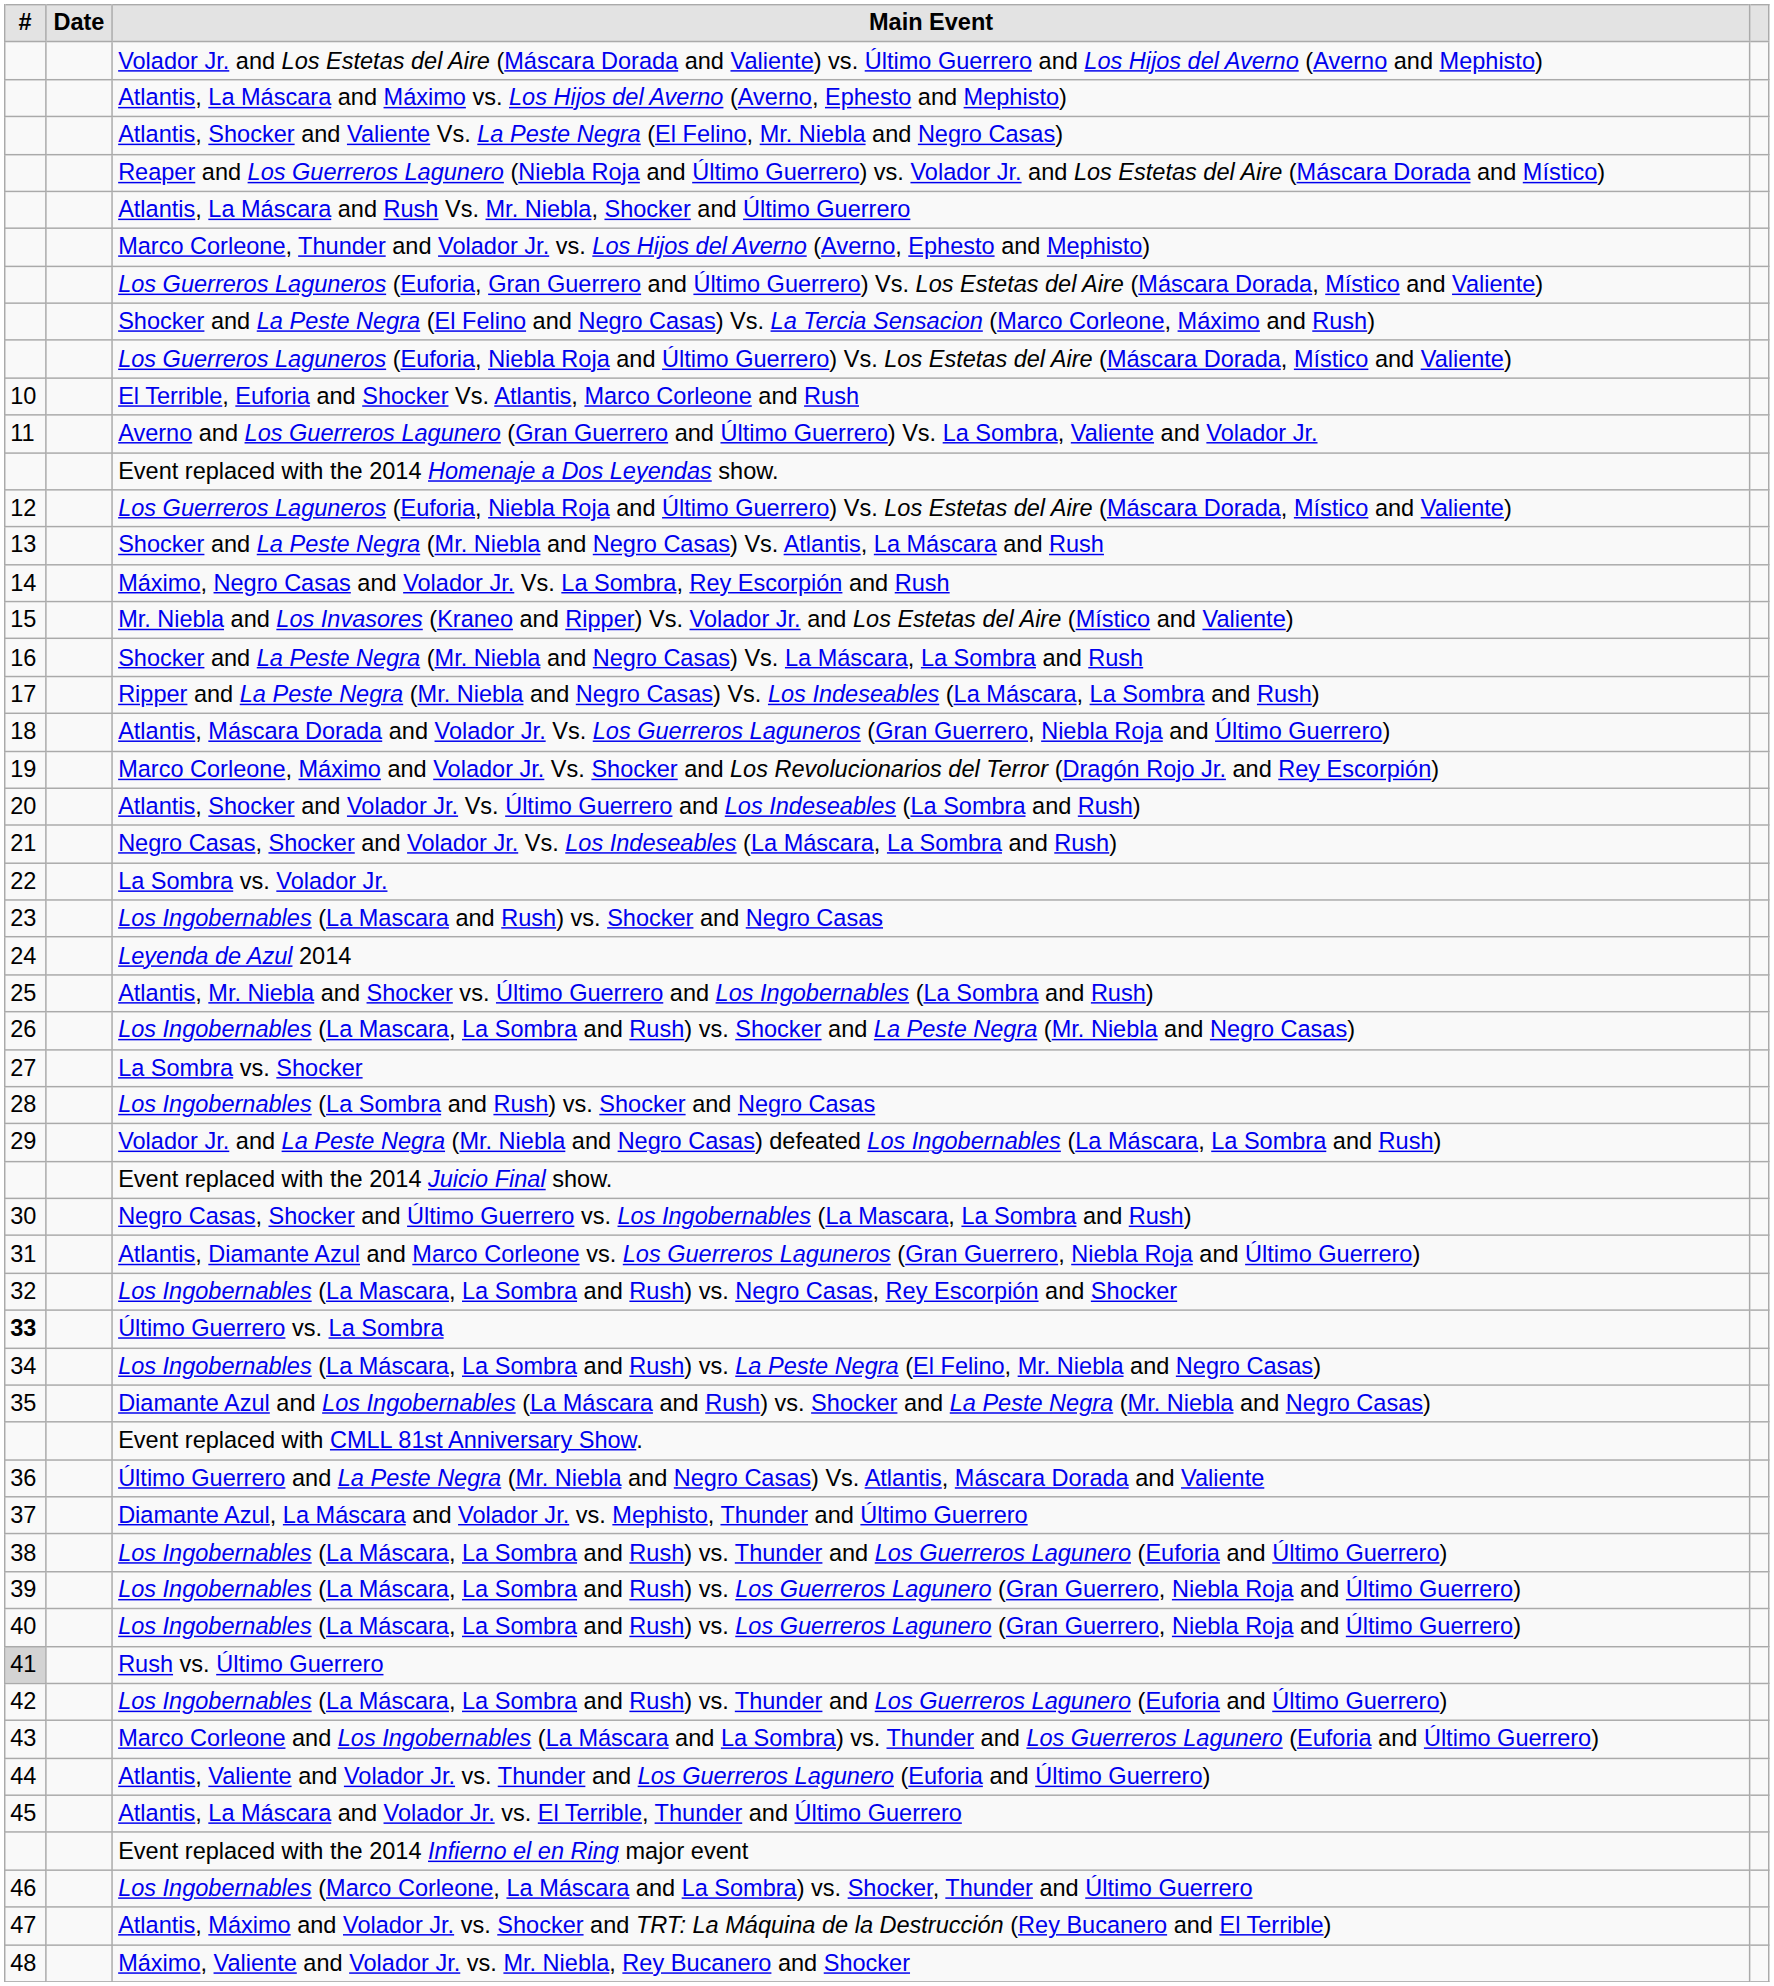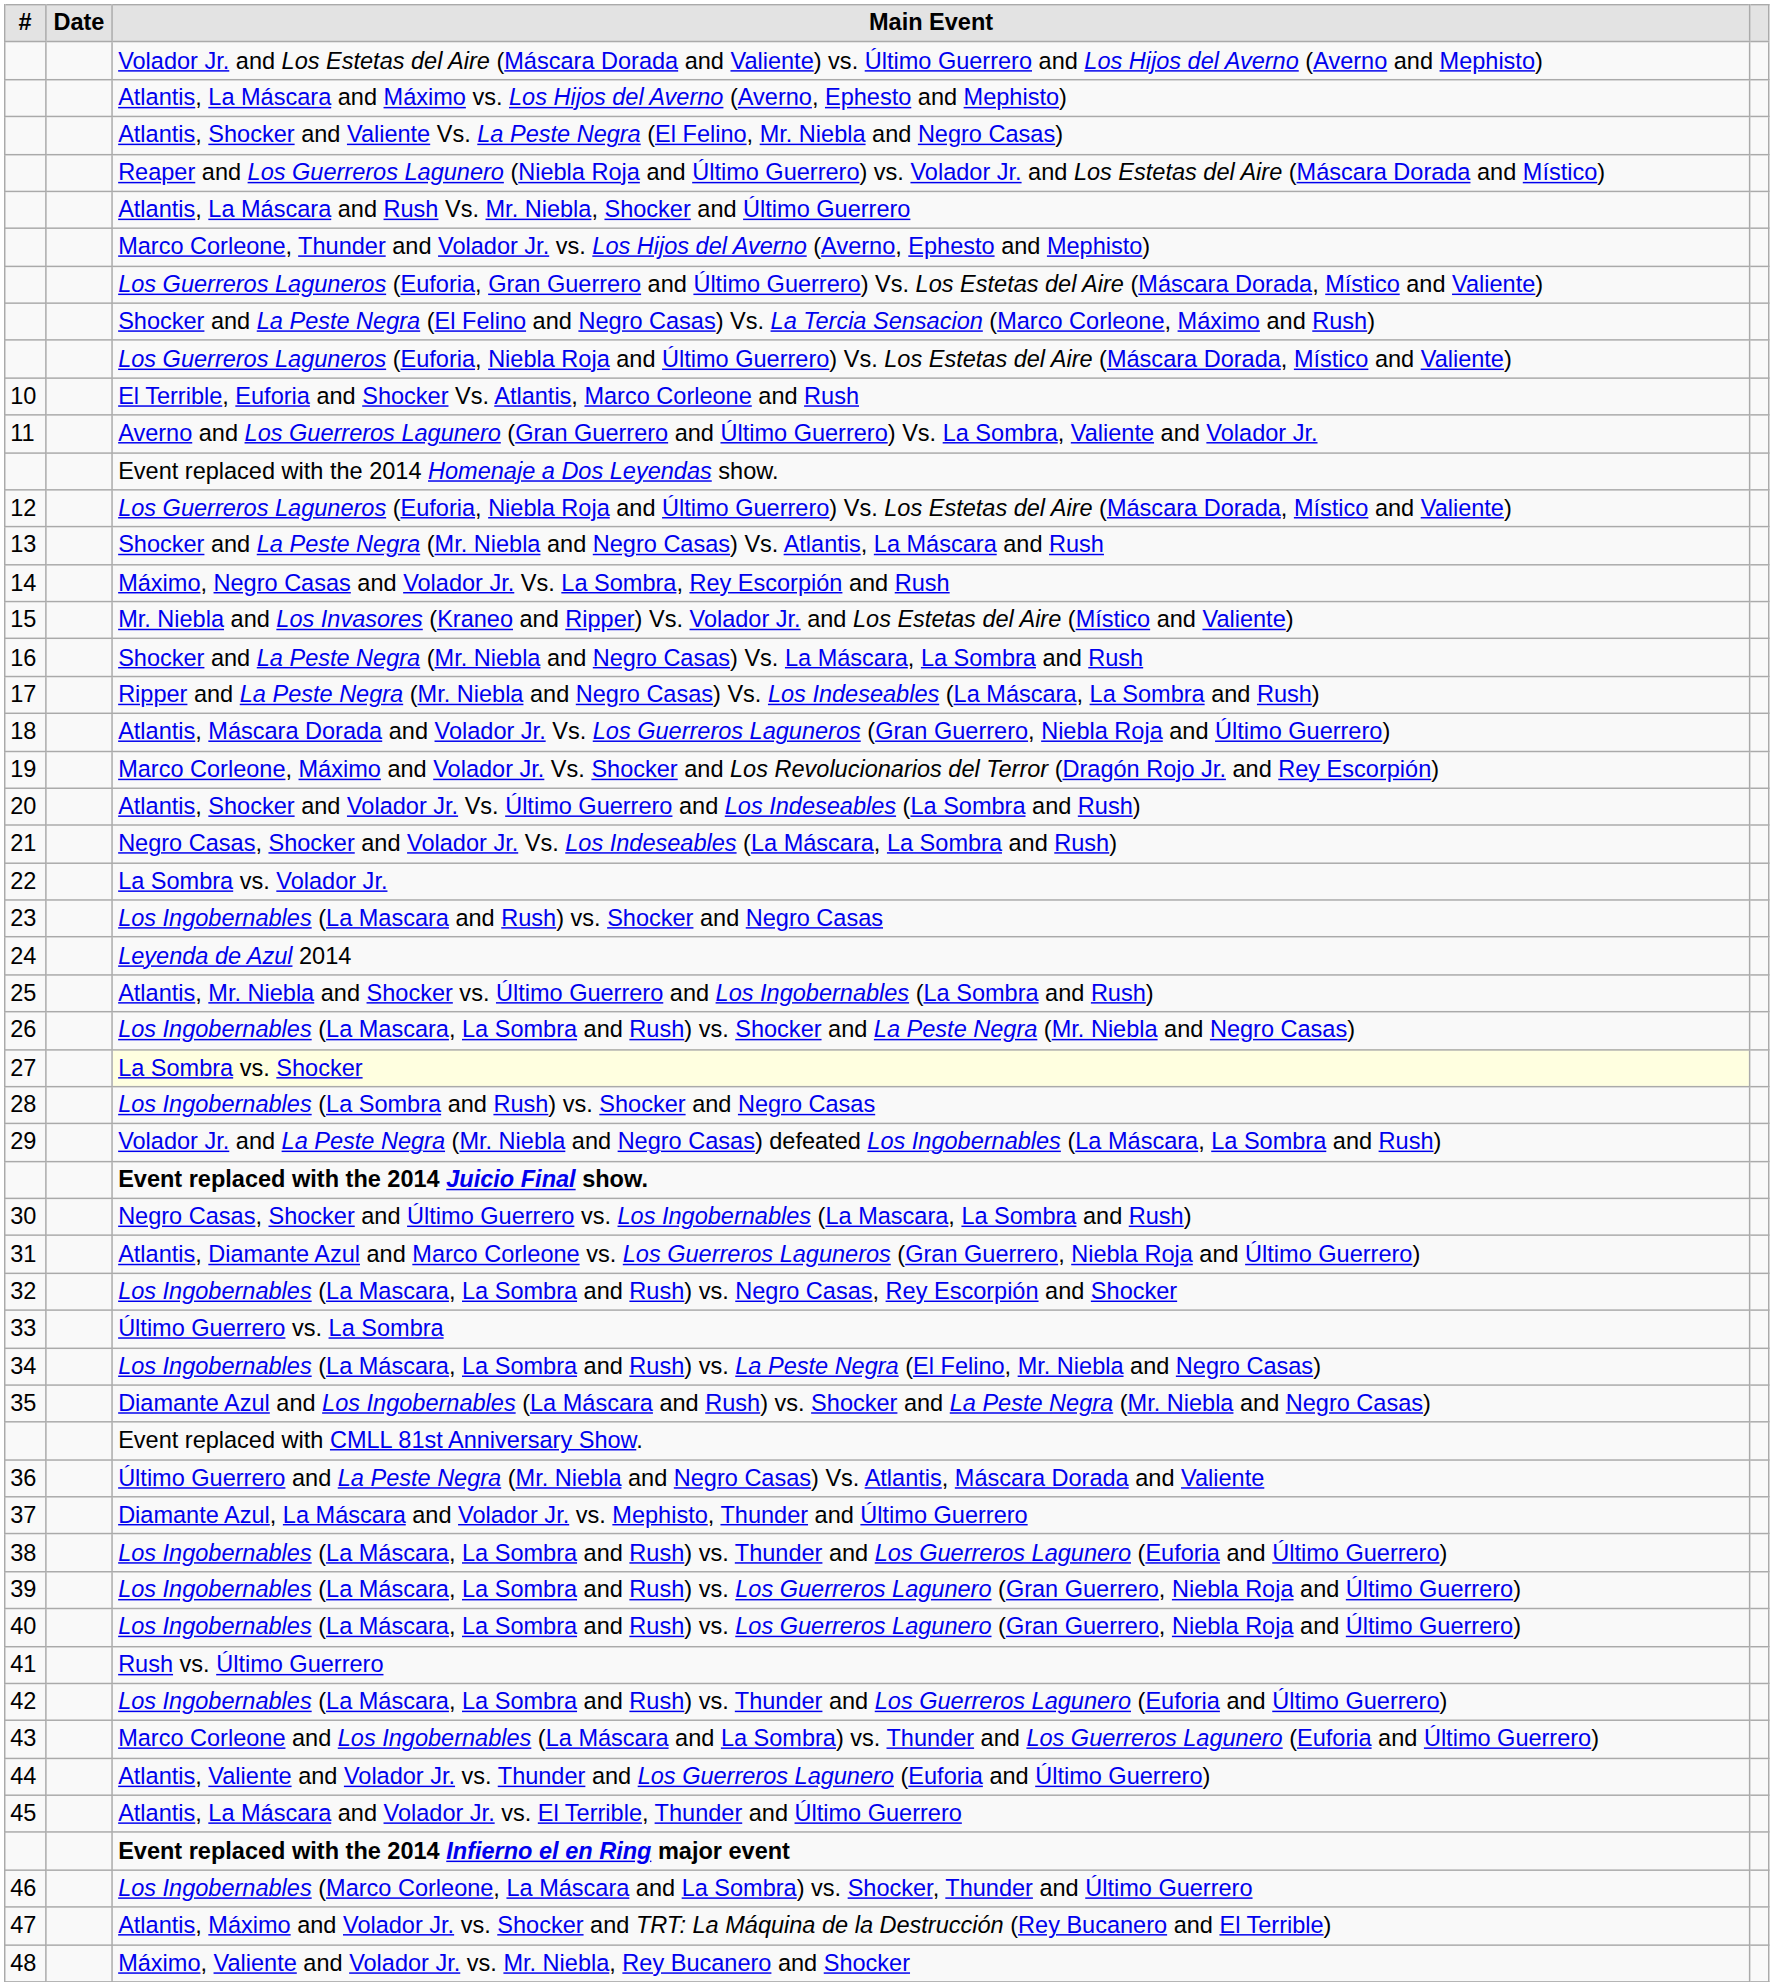(240, 1067) no background -> (240, 1067) lightyellow background
(365, 1179) normal -> (383, 1179) bold
(23, 1328) bold -> (23, 1328) normal
(23, 1664) lightgrey background -> (23, 1664) no background
(433, 1850) normal -> (454, 1850) bold
